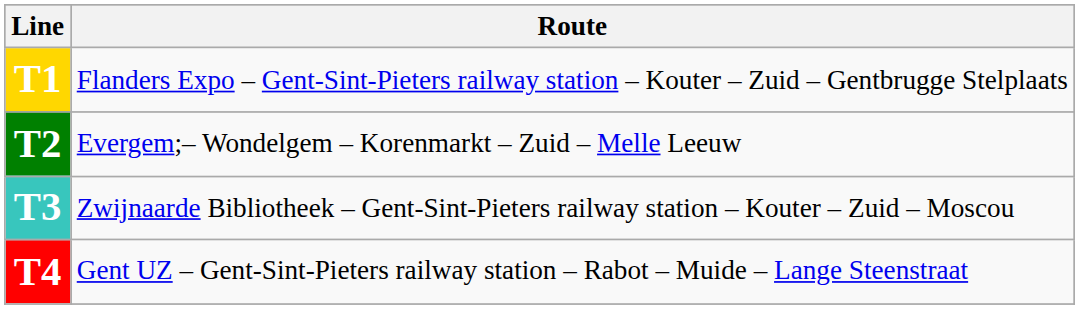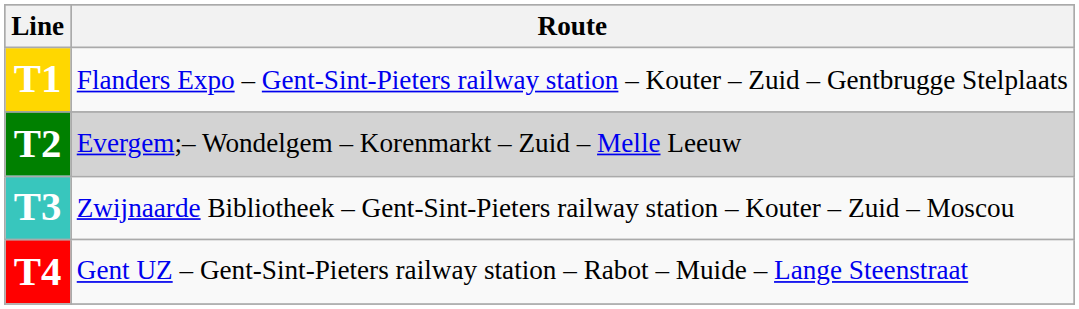(409, 143) no background -> (409, 143) lightgrey background
